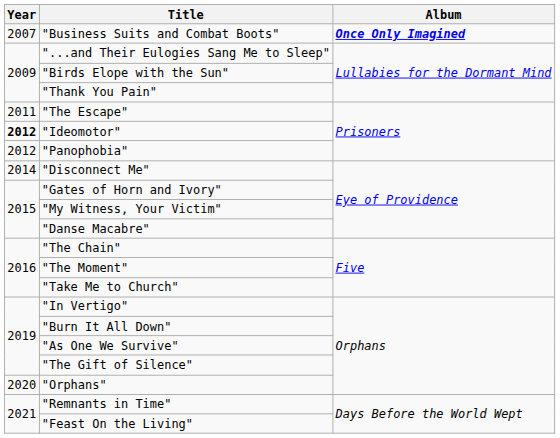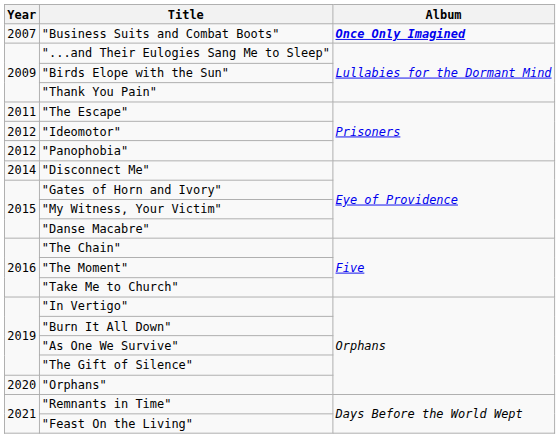(22, 131) bold -> (22, 131) normal
